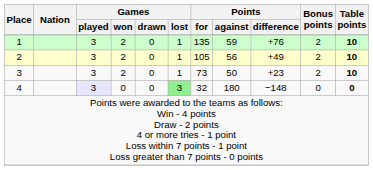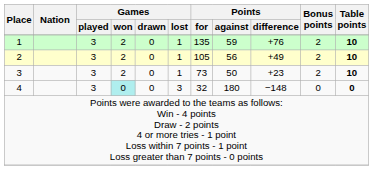(93, 88) lavender background -> (93, 88) no background
(123, 88) no background -> (123, 88) paleturquoise background
(179, 88) lightgreen background -> (179, 88) no background
